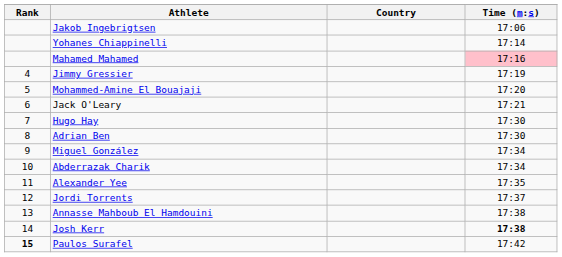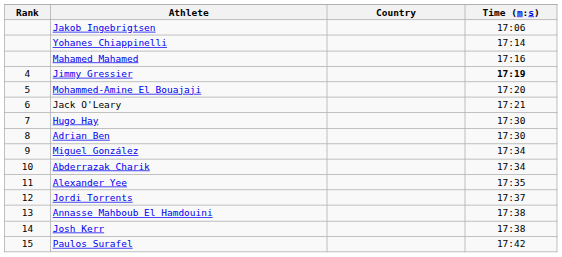(511, 58) pink background -> (511, 58) no background
(511, 74) normal -> (511, 74) bold
(511, 229) bold -> (511, 229) normal
(27, 244) bold -> (27, 244) normal
